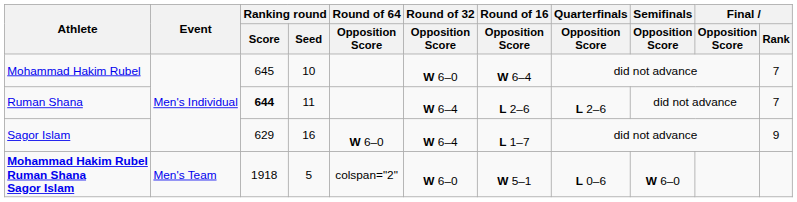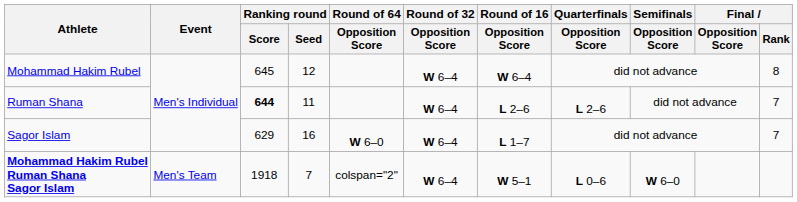(309, 70) 10 -> (309, 70) 12
(440, 77) W 6–0 -> (440, 77) W 6–4
(776, 70) 7 -> (776, 70) 8
(776, 135) 9 -> (776, 135) 7
(309, 174) 5 -> (309, 174) 7
(440, 181) W 6–0 -> (440, 181) W 6–4
